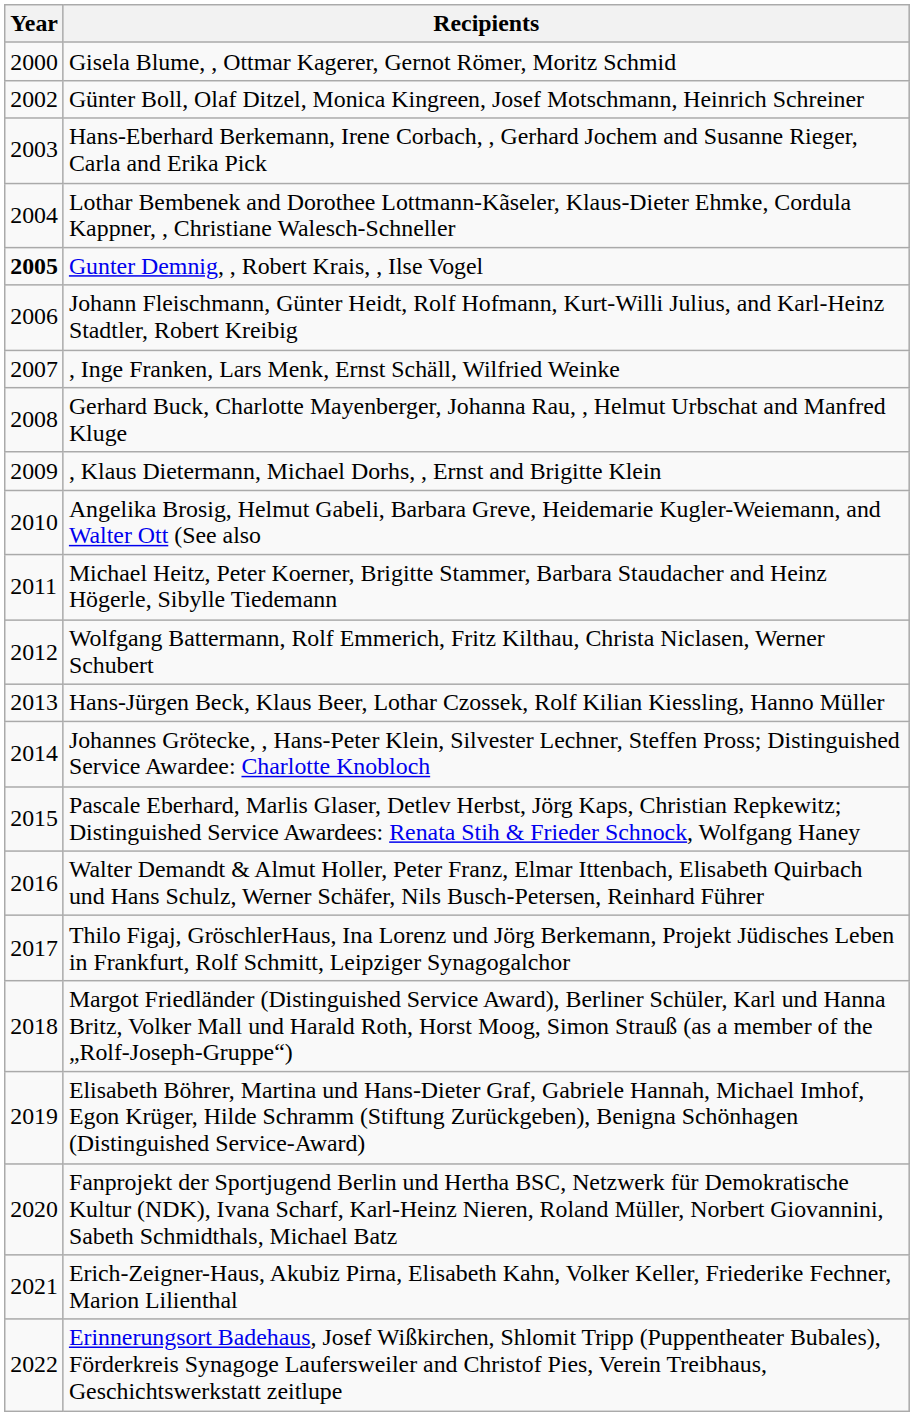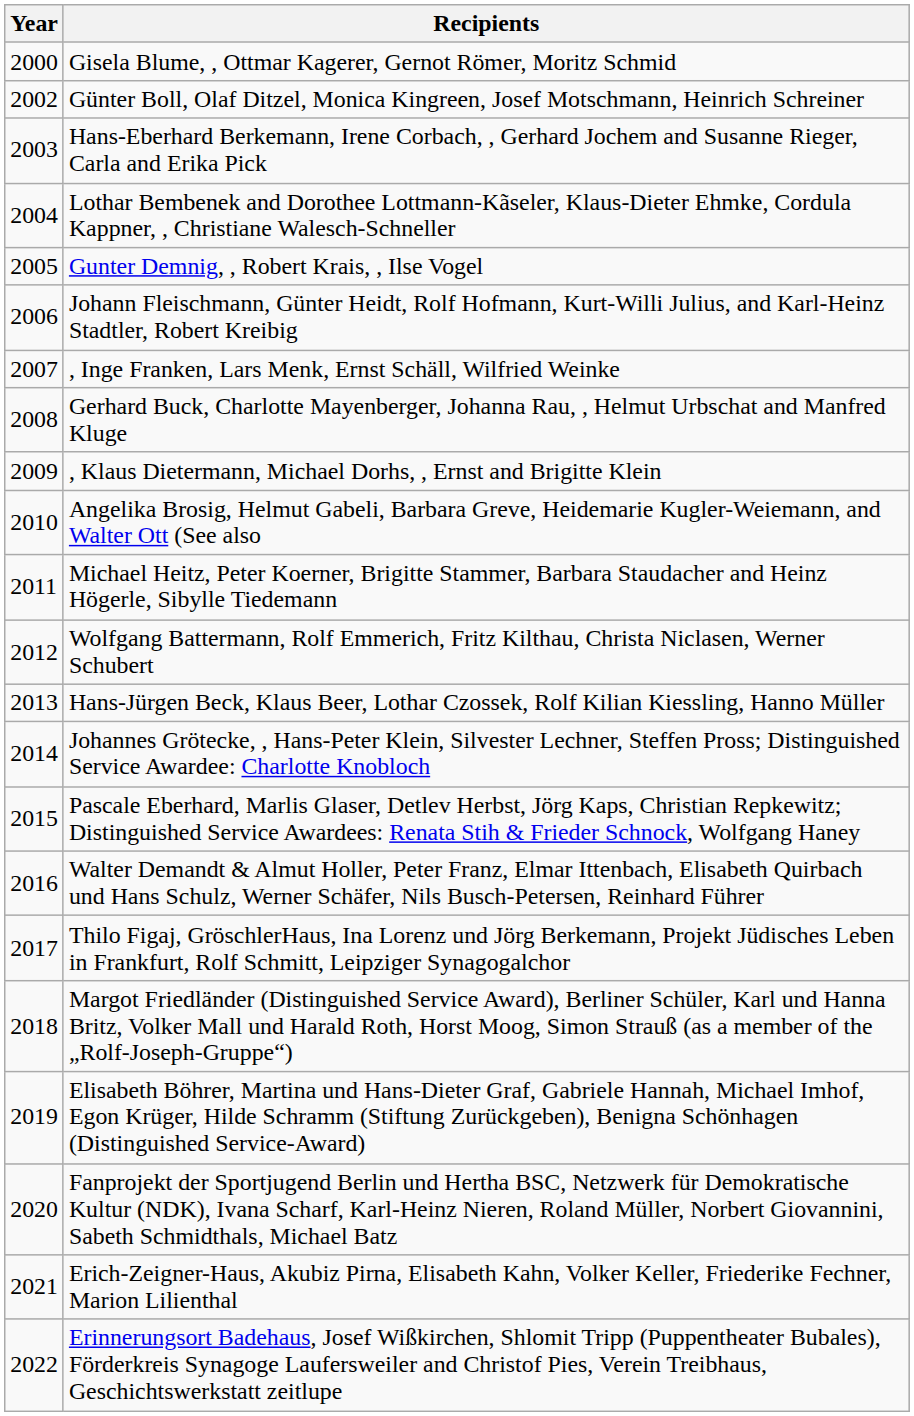(34, 266) bold -> (34, 266) normal
